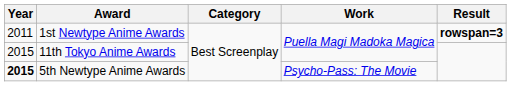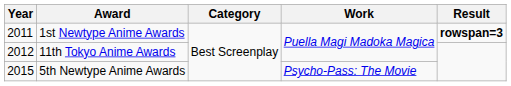(20, 52) 2015 -> (20, 52) 2012
(20, 71) bold -> (20, 71) normal
